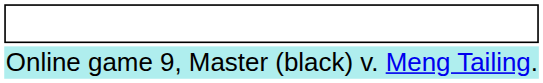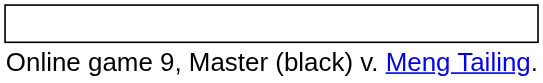(272, 62) paleturquoise background -> (272, 62) no background
